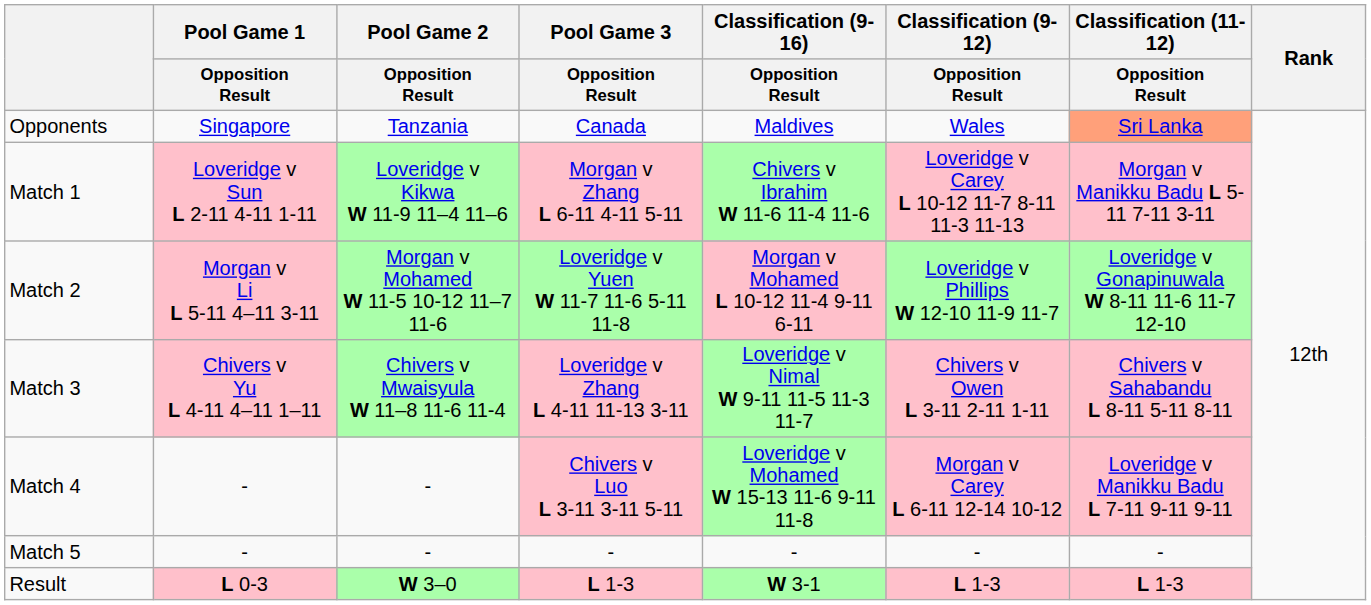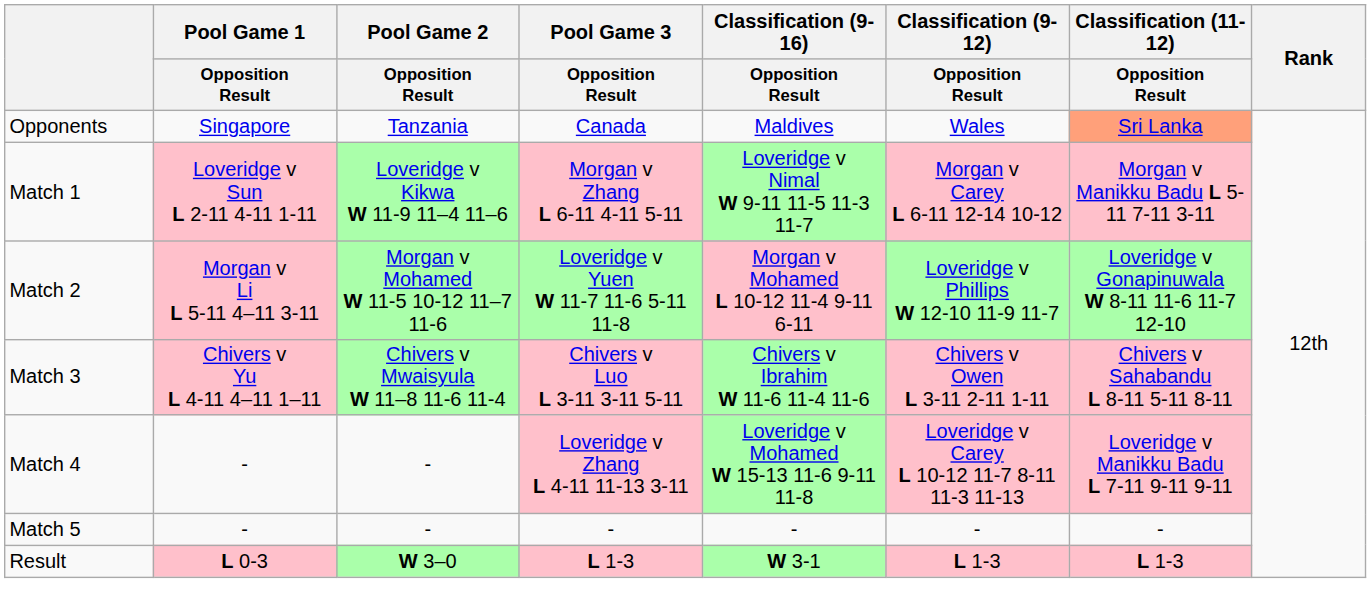(794, 192) Chivers v Ibrahim W 11-6 11-4 11-6 -> (794, 192) Loveridge v Nimal W 9-11 11-5 11-3 11-7
(977, 192) Loveridge v Carey L 10-12 11-7 8-11 11-3 11-13 -> (977, 192) Morgan v Carey L 6-11 12-14 10-12
(611, 389) Loveridge v Zhang L 4-11 11-13 3-11 -> (611, 378) Chivers v Luo L 3-11 3-11 5-11
(794, 389) Loveridge v Nimal W 9-11 11-5 11-3 11-7 -> (794, 378) Chivers v Ibrahim W 11-6 11-4 11-6
(611, 487) Chivers v Luo L 3-11 3-11 5-11 -> (611, 465) Loveridge v Zhang L 4-11 11-13 3-11
(977, 487) Morgan v Carey L 6-11 12-14 10-12 -> (977, 465) Loveridge v Carey L 10-12 11-7 8-11 11-3 11-13
